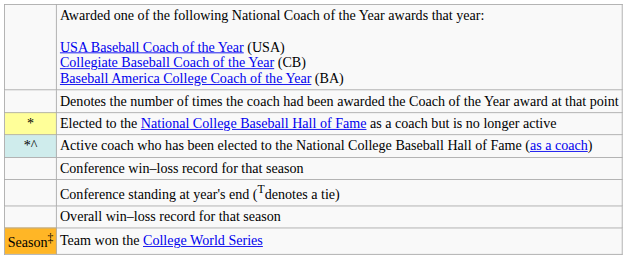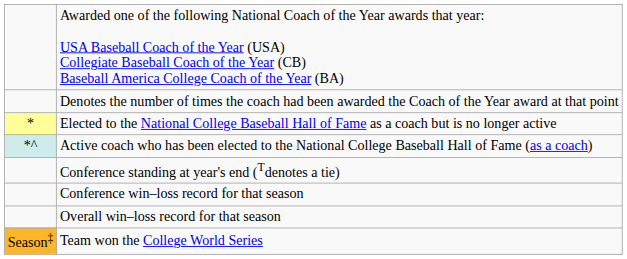rows swapped: (182, 168) <-> (200, 192)
